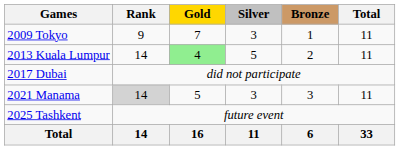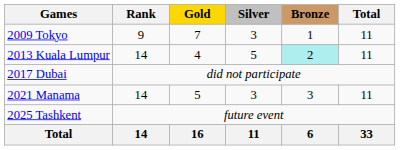(197, 54) lightgreen background -> (197, 54) no background
(310, 54) no background -> (310, 54) paleturquoise background
(141, 94) lightgrey background -> (141, 94) no background
